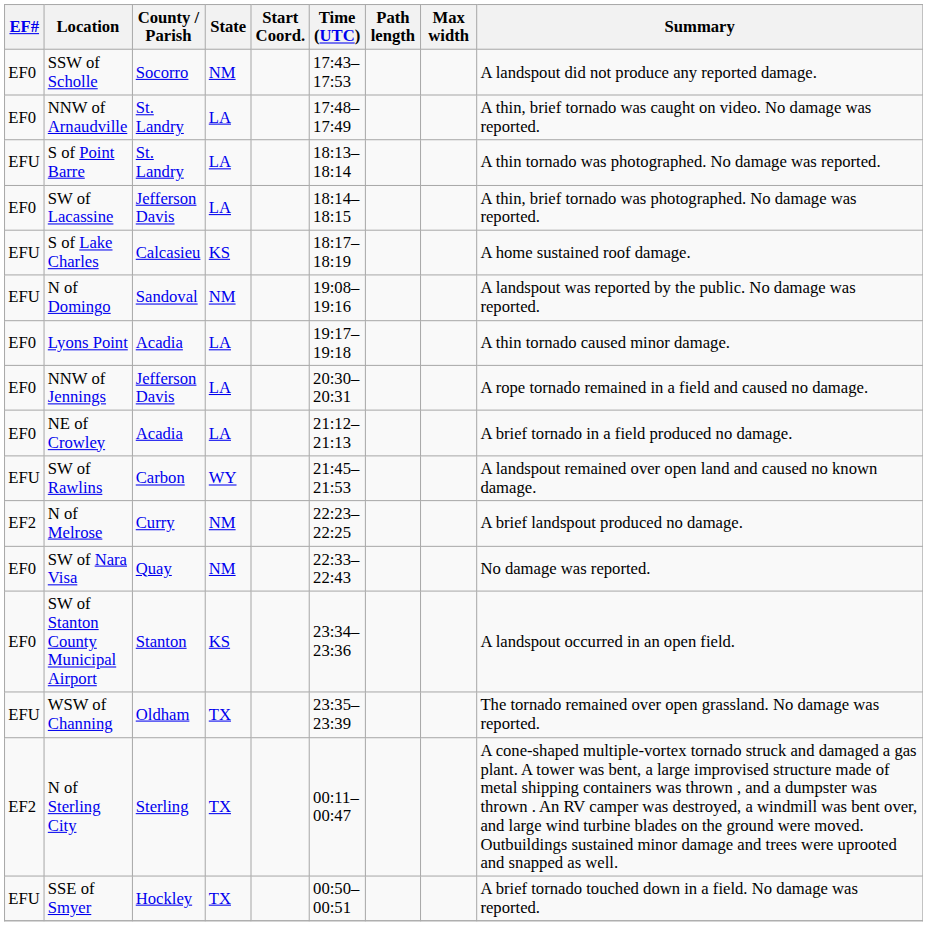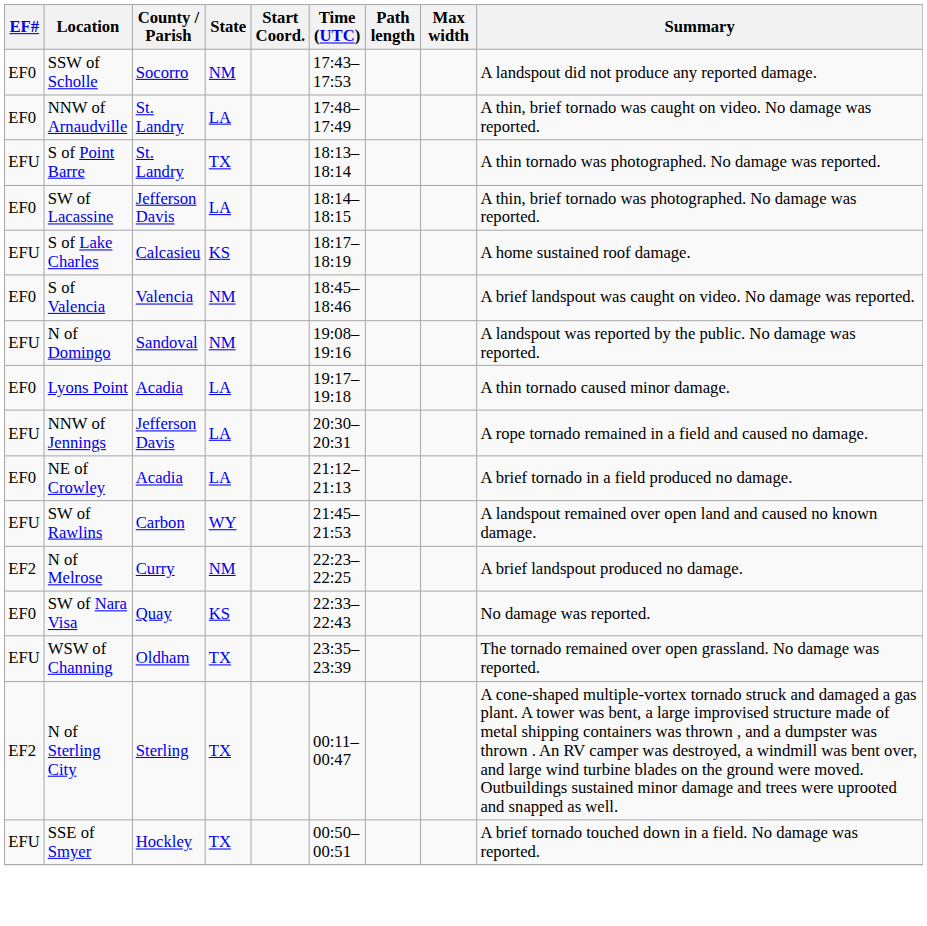(220, 162) LA -> (220, 162) TX
+ row: (76, 297)
(22, 387) EF0 -> (24, 433) EFU
(222, 568) NM -> (219, 613) KS
- row: (82, 641)
